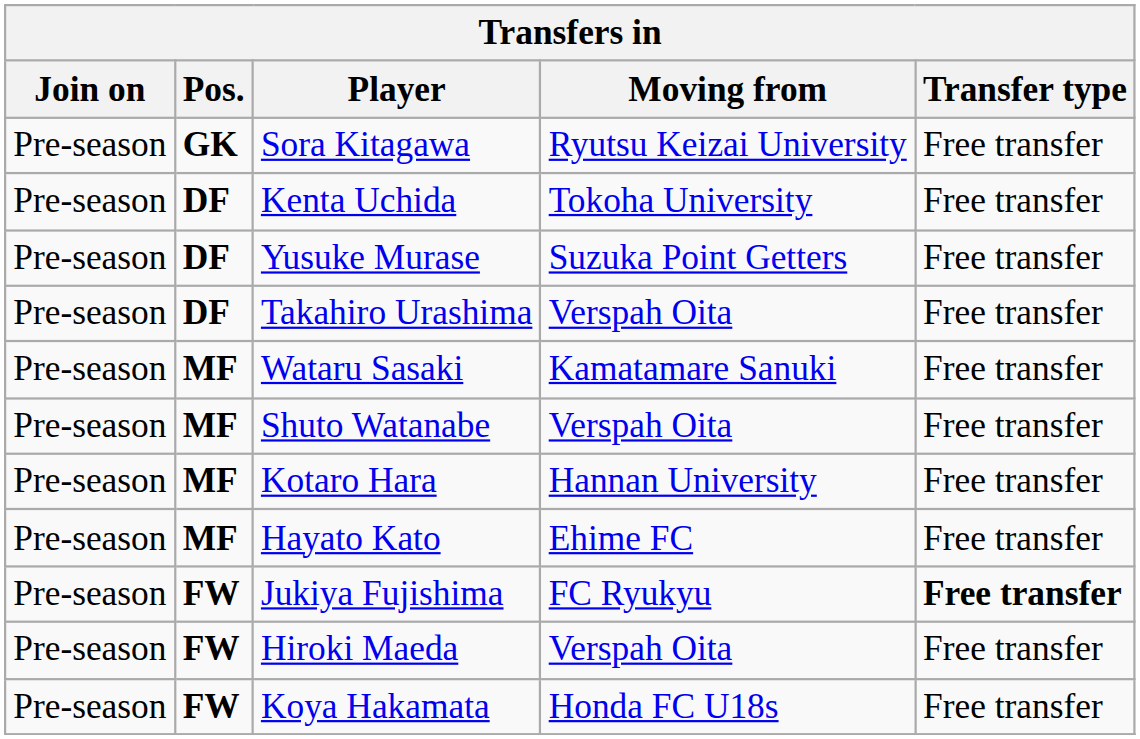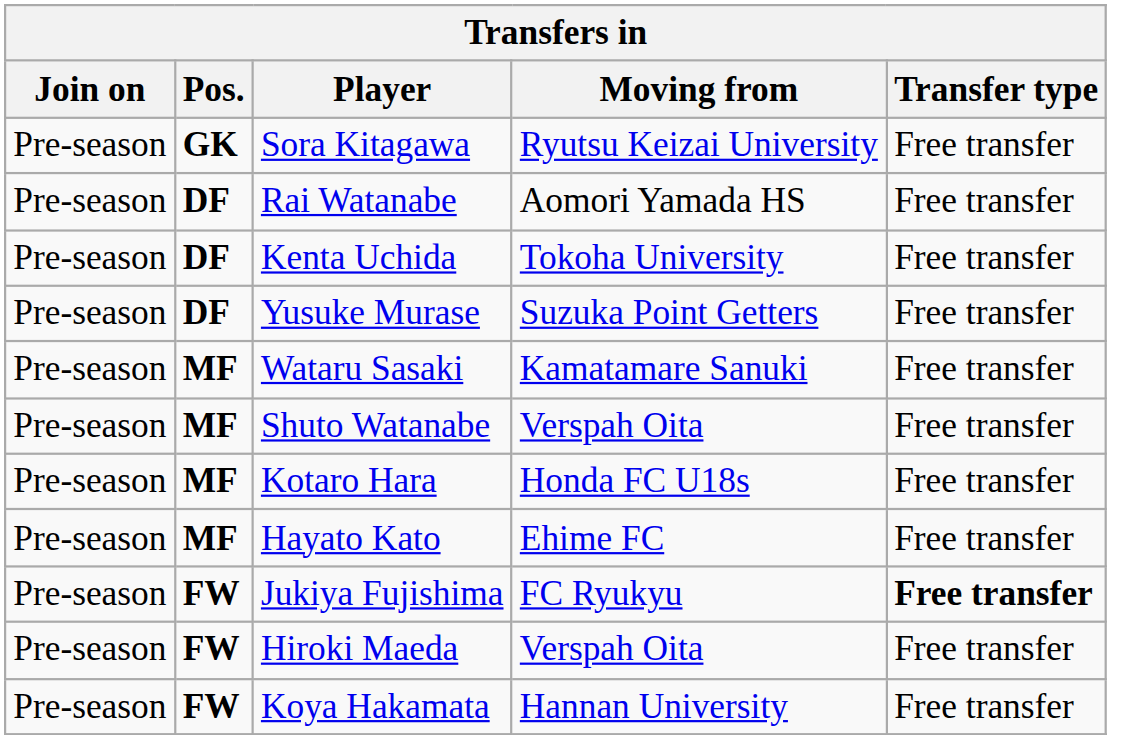+ row: (359, 200)
- row: (397, 312)
(683, 481) Hannan University -> (635, 481) Honda FC U18s
(664, 705) Honda FC U18s -> (654, 705) Hannan University
